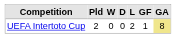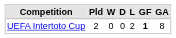(145, 26) normal -> (145, 26) bold
(162, 26) khaki background -> (162, 26) no background
